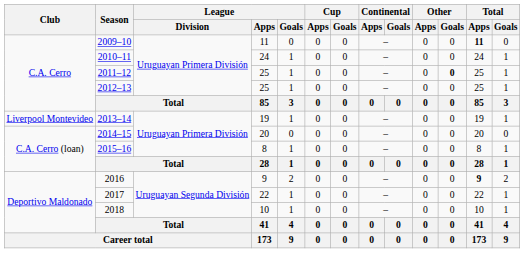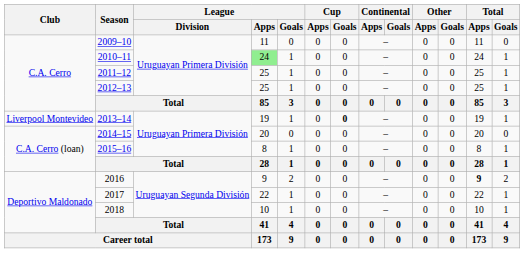(479, 42) bold -> (479, 42) normal
(264, 57) no background -> (264, 57) lightgreen background
(452, 73) bold -> (452, 73) normal
(345, 118) normal -> (345, 118) bold
